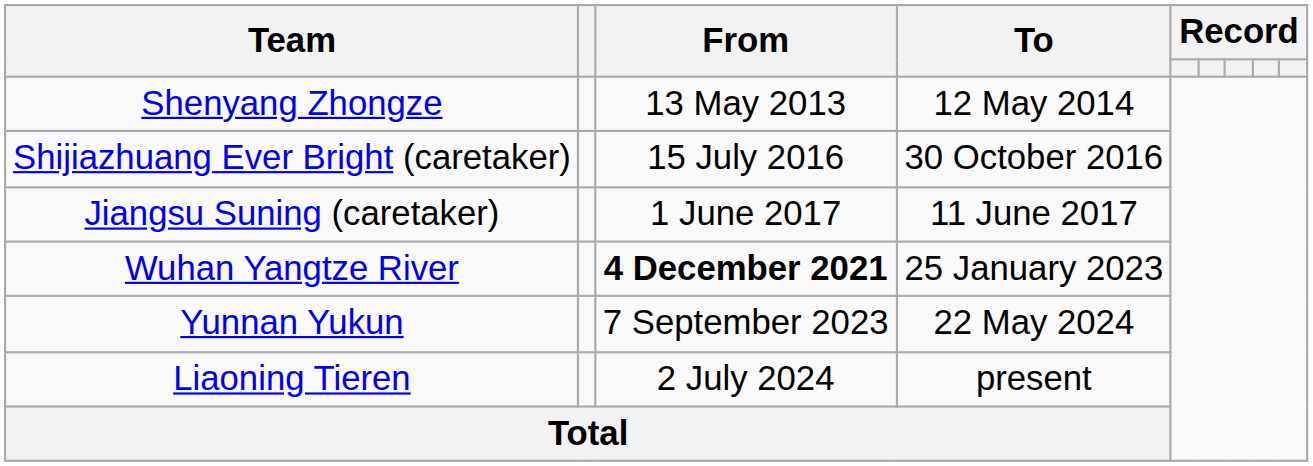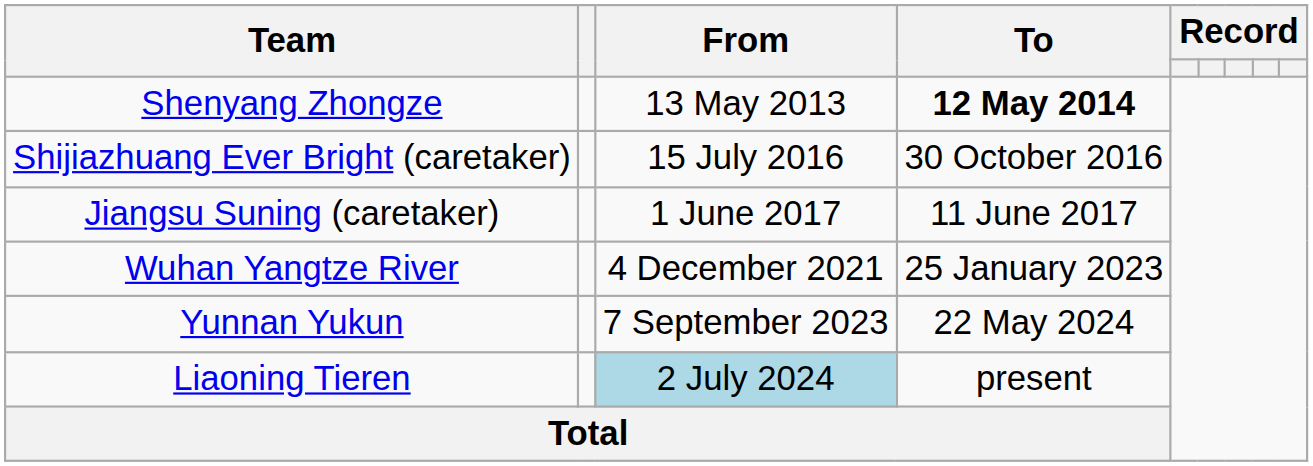(1034, 103) normal -> (1034, 103) bold
(746, 268) bold -> (746, 268) normal
(746, 378) no background -> (746, 378) lightblue background
